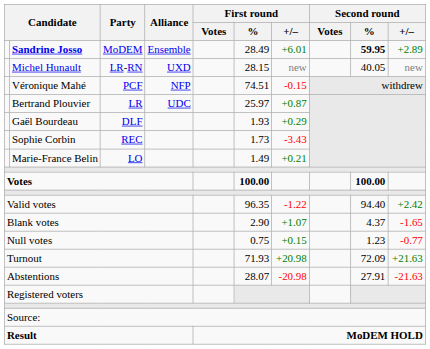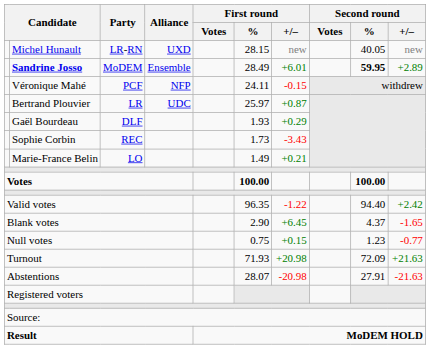rows swapped: (47, 49) <-> (46, 67)
(257, 85) 74.51 -> (257, 85) 24.11
(294, 222) +1.07 -> (294, 222) +6.45
